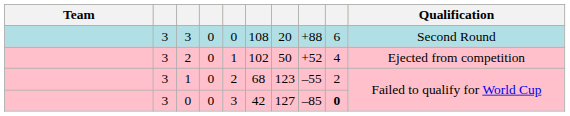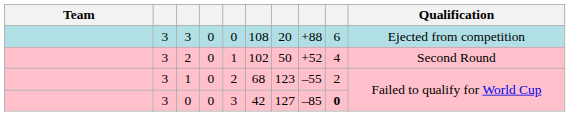(456, 36) Second Round -> (456, 36) Ejected from competition
(456, 57) Ejected from competition -> (456, 57) Second Round
